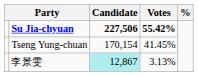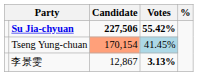(121, 45) no background -> (121, 45) lightsalmon background
(160, 45) no background -> (160, 45) lightblue background
(124, 62) paleturquoise background -> (124, 62) no background
(162, 62) normal -> (162, 62) bold
